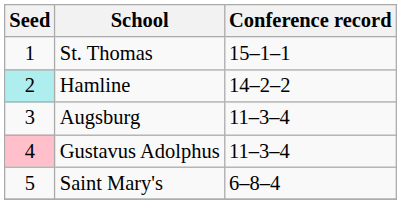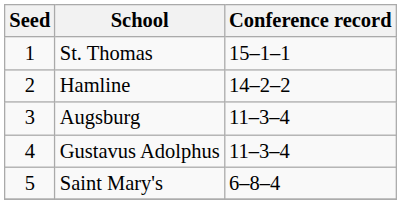(30, 85) paleturquoise background -> (30, 85) no background
(30, 150) pink background -> (30, 150) no background
